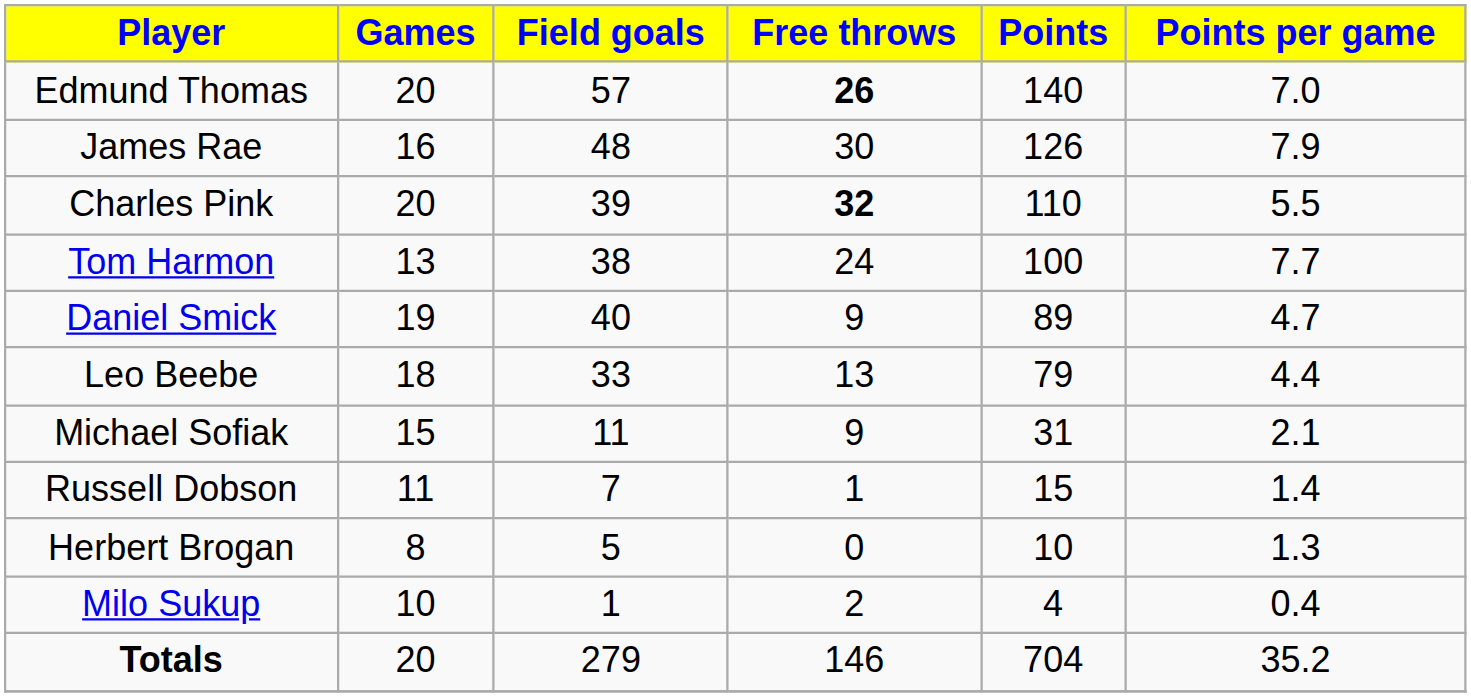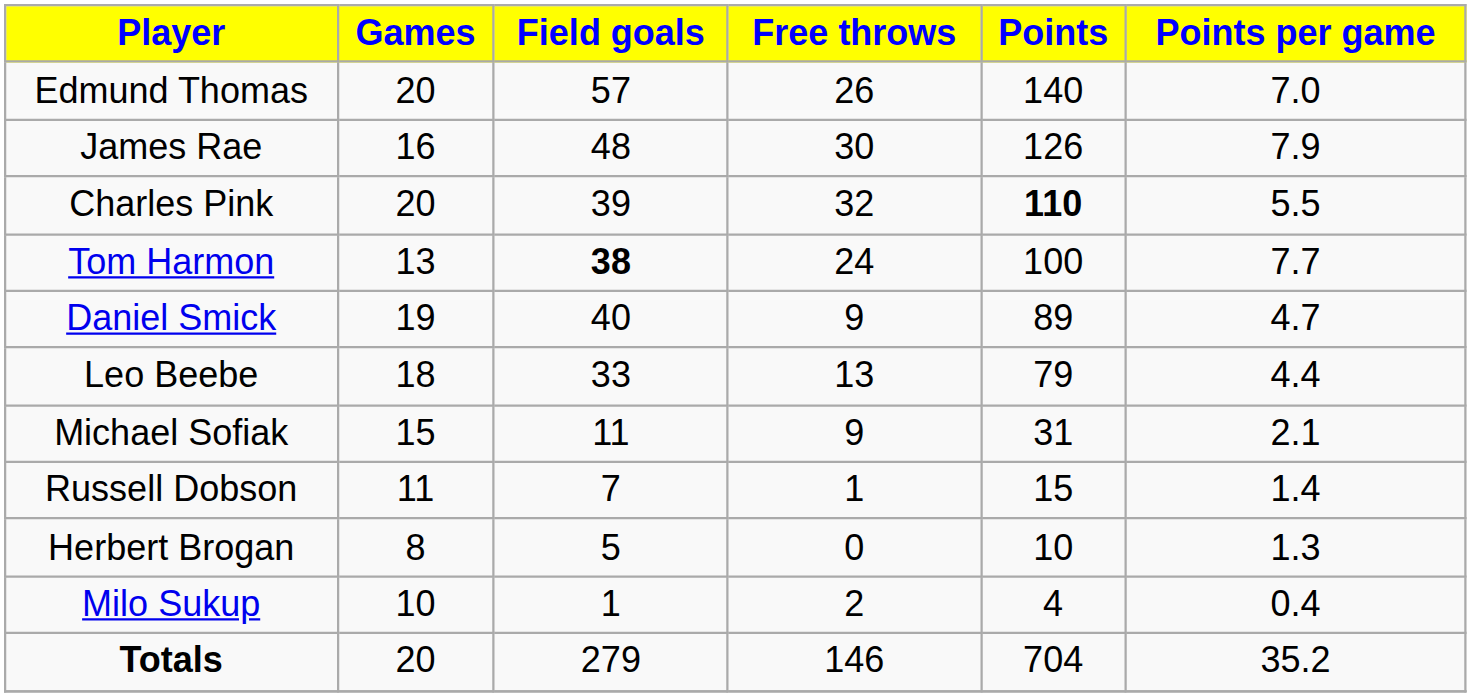(854, 90) bold -> (854, 90) normal
(854, 204) bold -> (854, 204) normal
(1053, 204) normal -> (1053, 204) bold
(611, 261) normal -> (611, 261) bold
